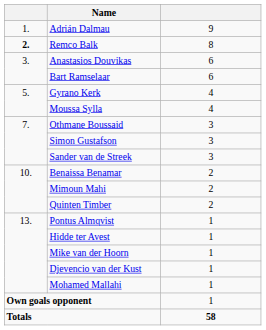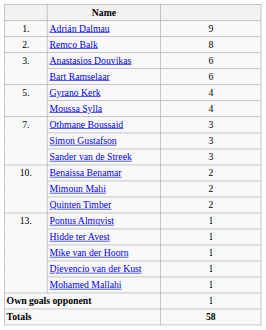(26, 44) bold -> (26, 44) normal
